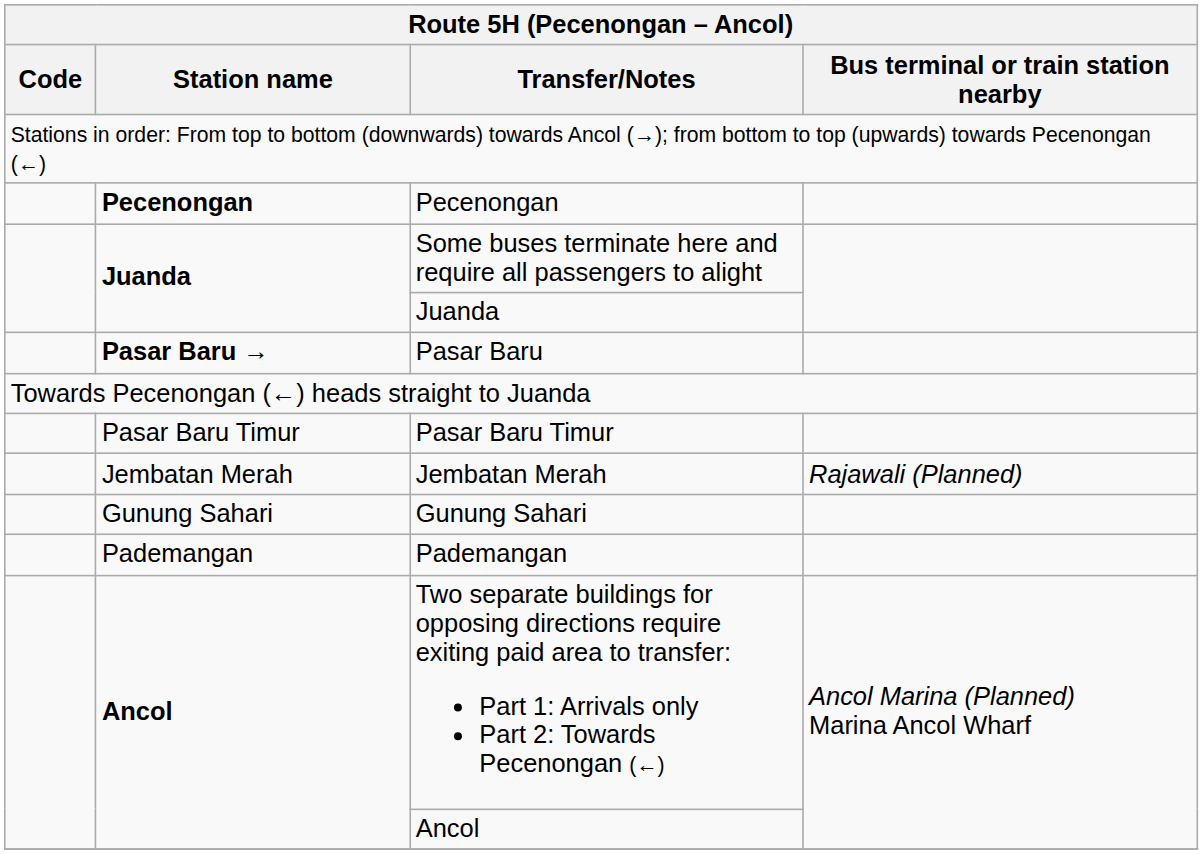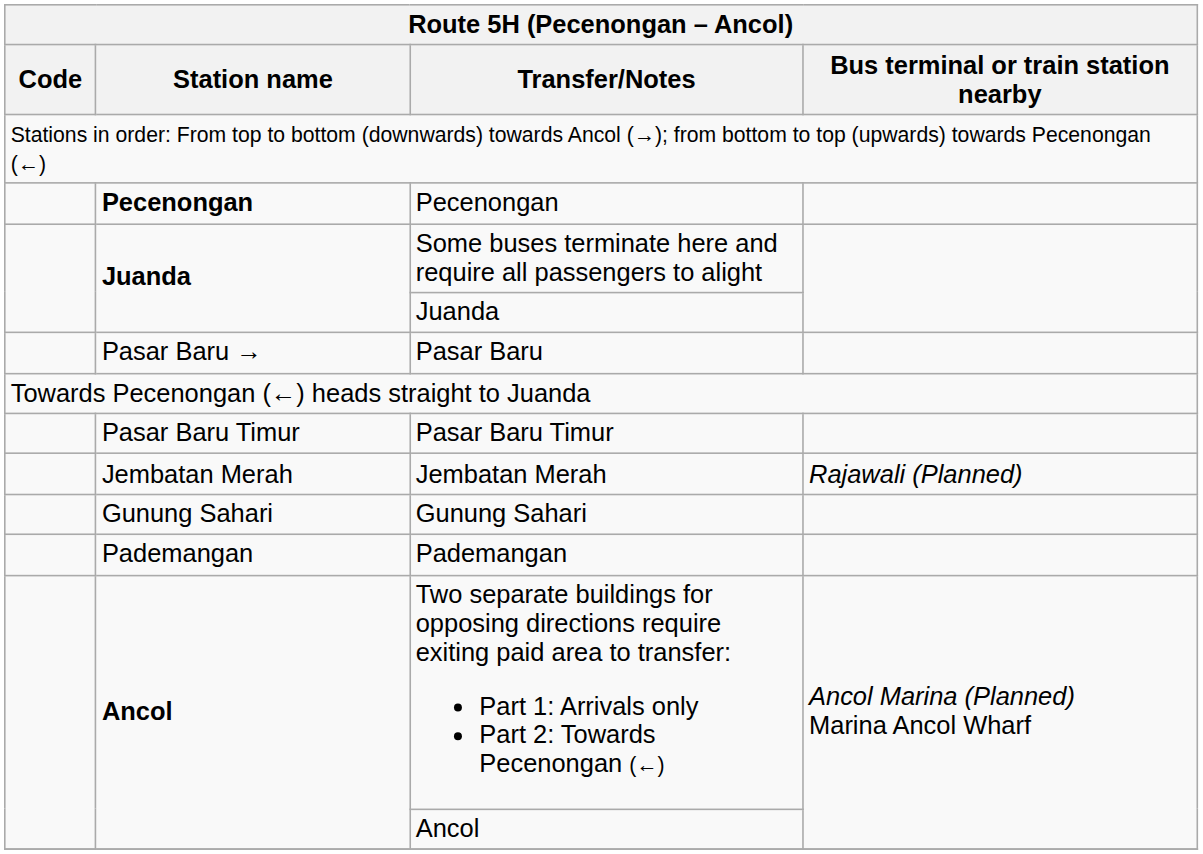(185, 352) bold -> (182, 352) normal
